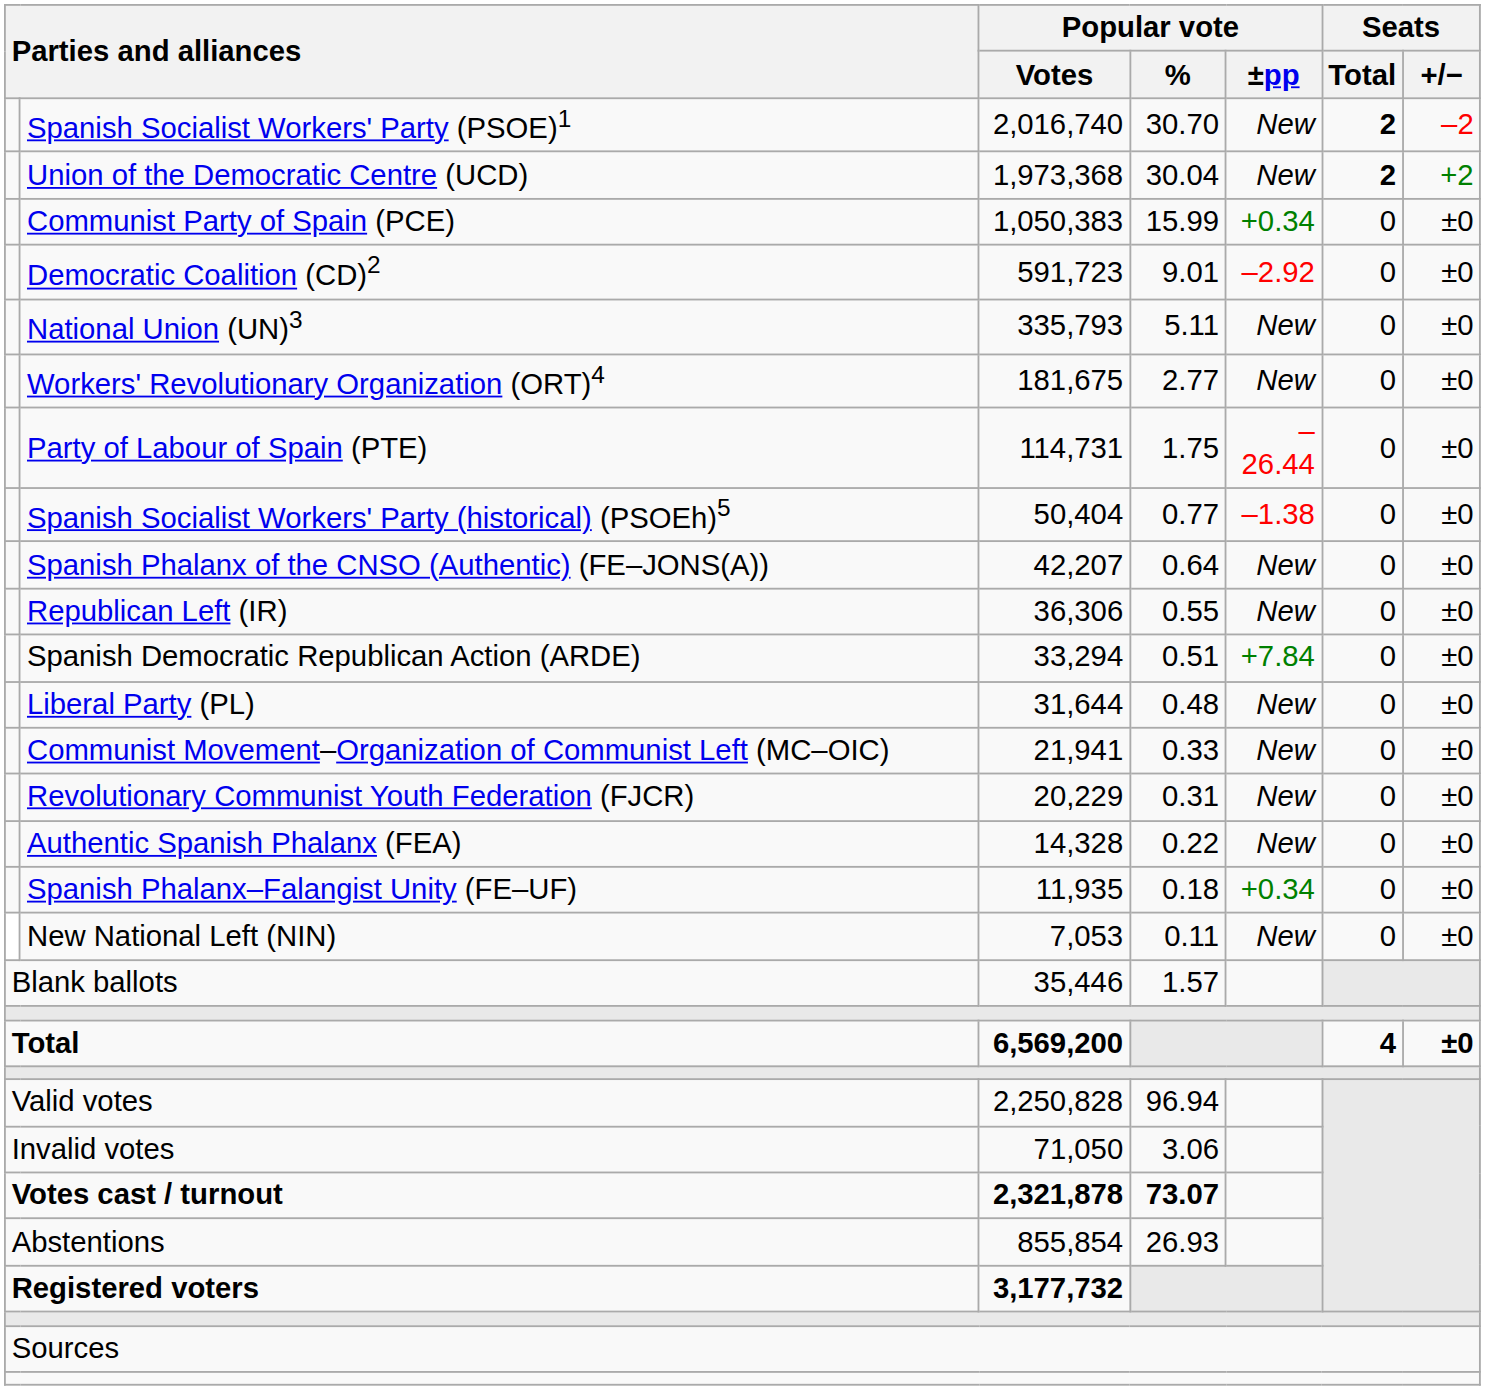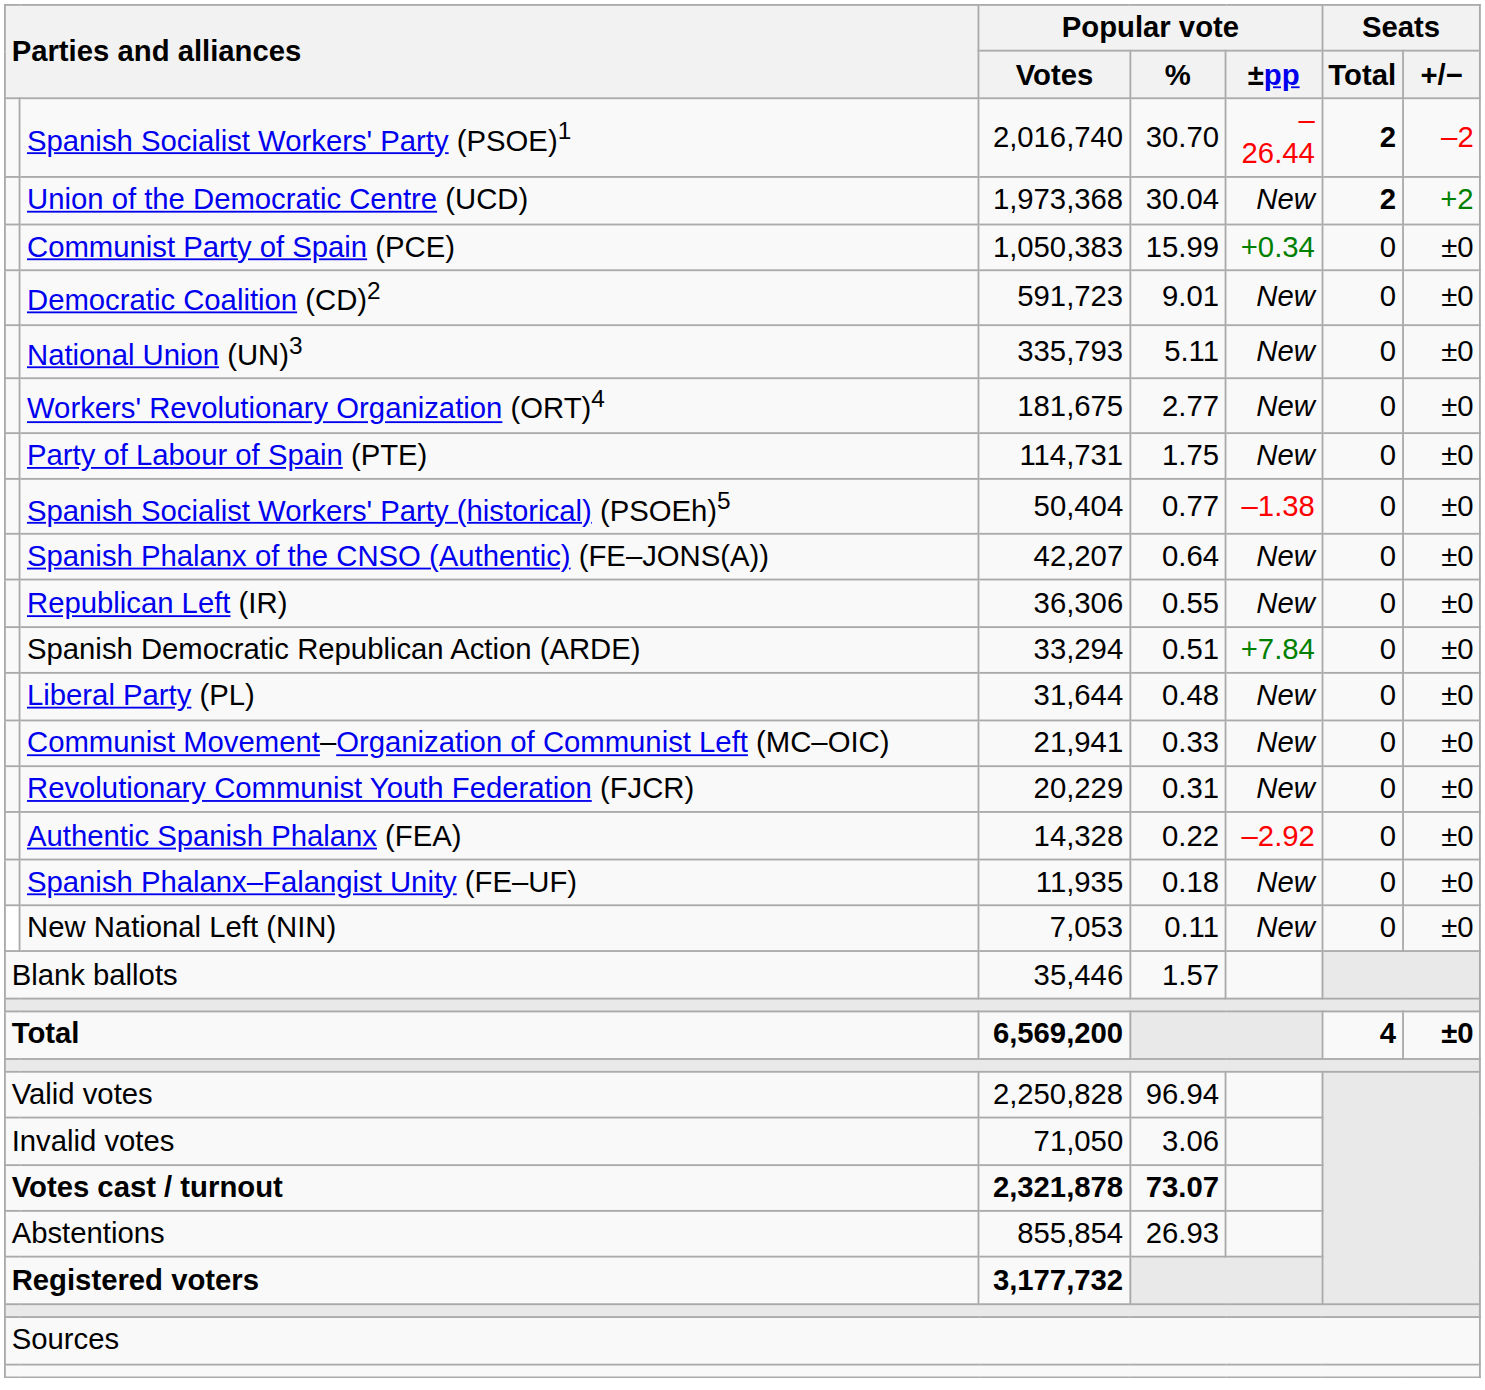(1286, 124) New -> (1278, 137) –26.44
(1278, 271) –2.92 -> (1286, 296) New
(1278, 447) –26.44 -> (1286, 455) New
(1286, 843) New -> (1278, 835) –2.92
(1278, 889) +0.34 -> (1286, 881) New
